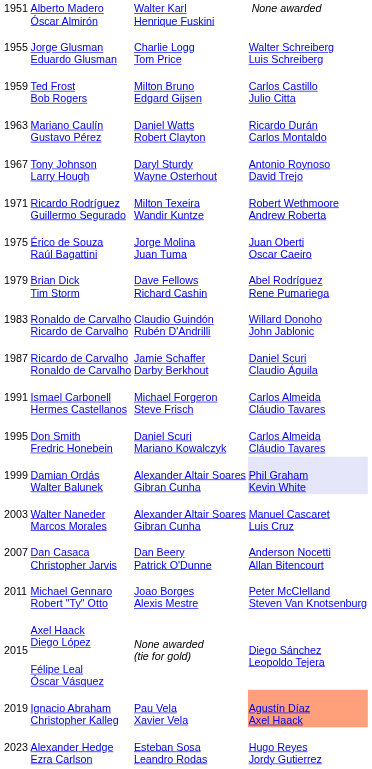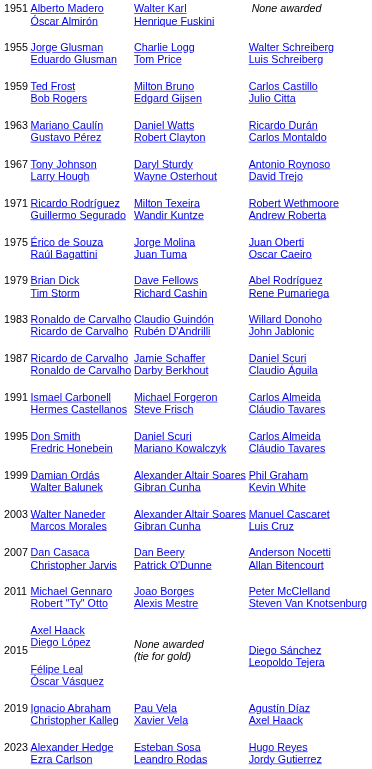(278, 481) lavender background -> (278, 481) no background
(279, 714) lightsalmon background -> (279, 714) no background
